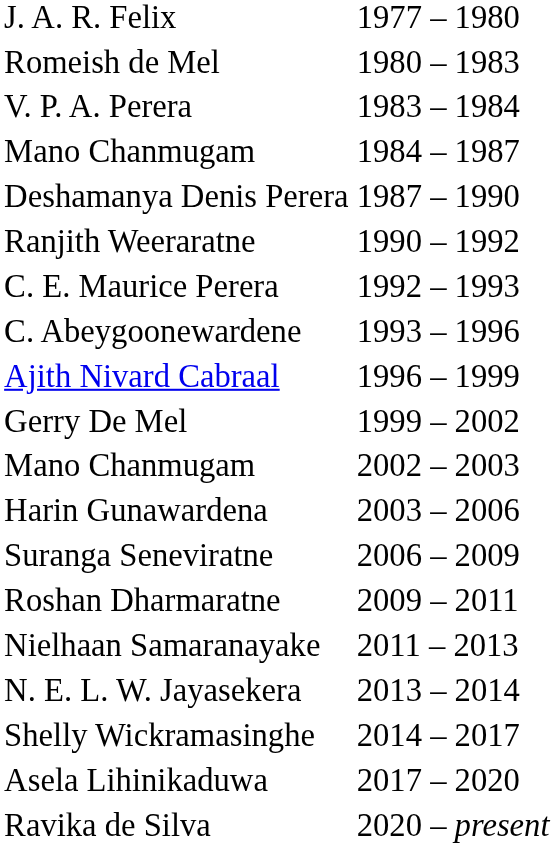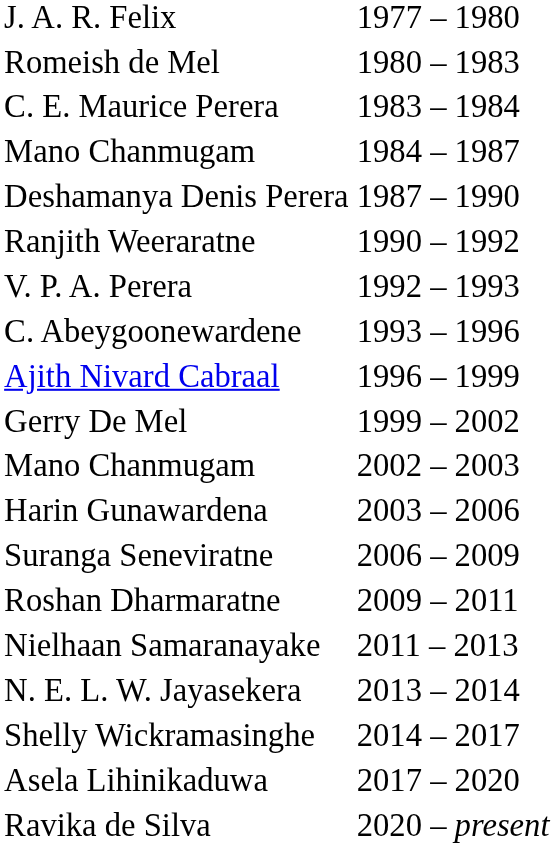(98, 106) V. P. A. Perera -> (141, 106) C. E. Maurice Perera
(141, 286) C. E. Maurice Perera -> (98, 286) V. P. A. Perera
